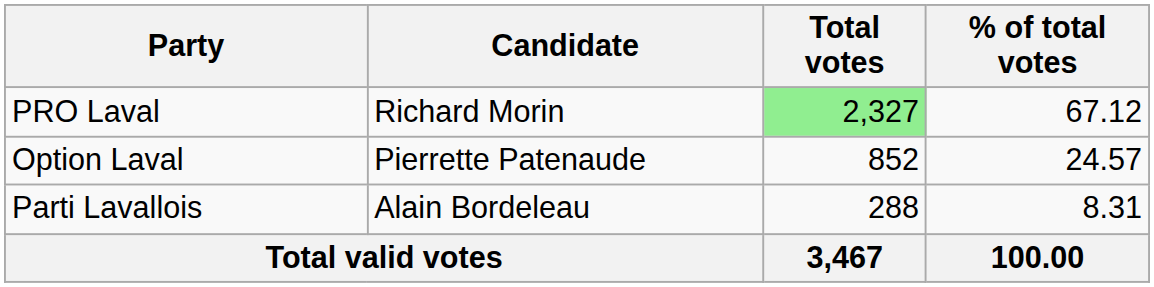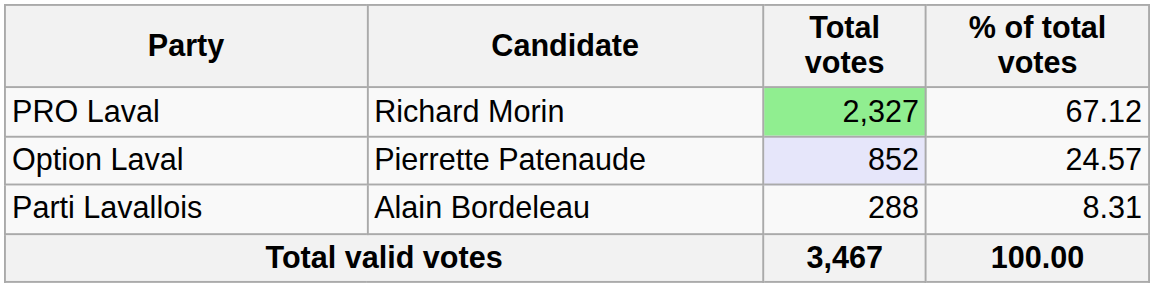(894, 160) no background -> (894, 160) lavender background
